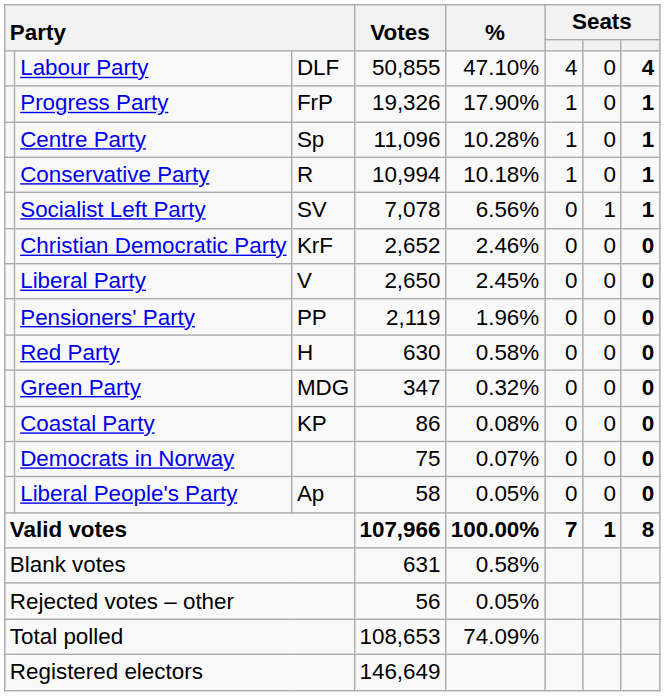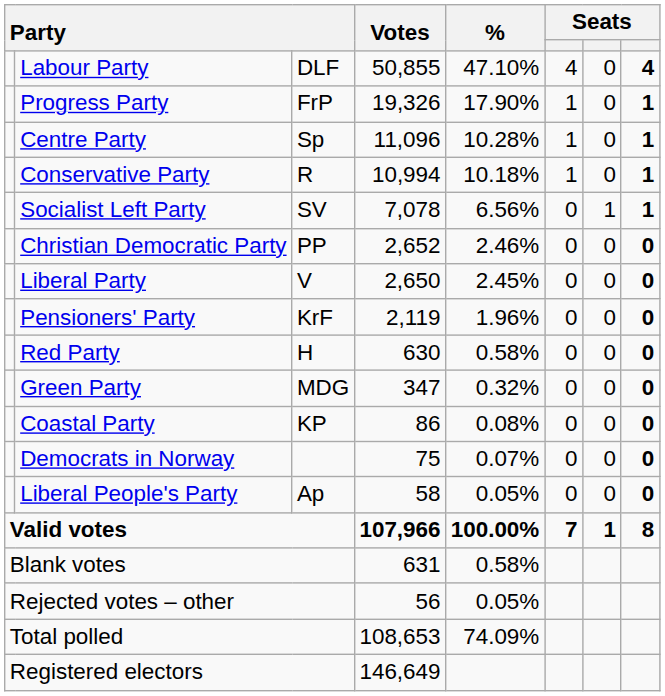(315, 245) KrF -> (312, 245) PP
(312, 316) PP -> (315, 316) KrF
